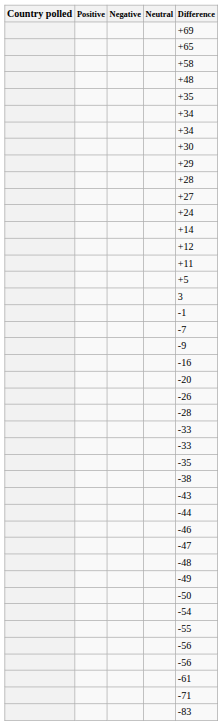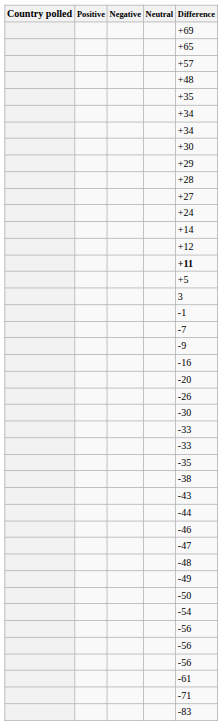(186, 63) +58 -> (186, 63) +57
(186, 263) normal -> (185, 263) bold
(185, 412) -28 -> (185, 412) -30
(185, 629) -55 -> (185, 629) -56
